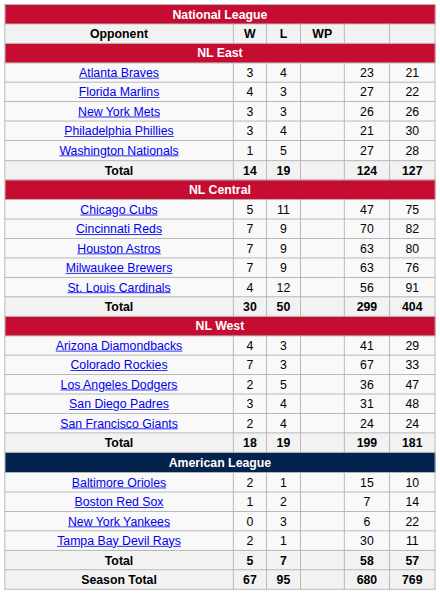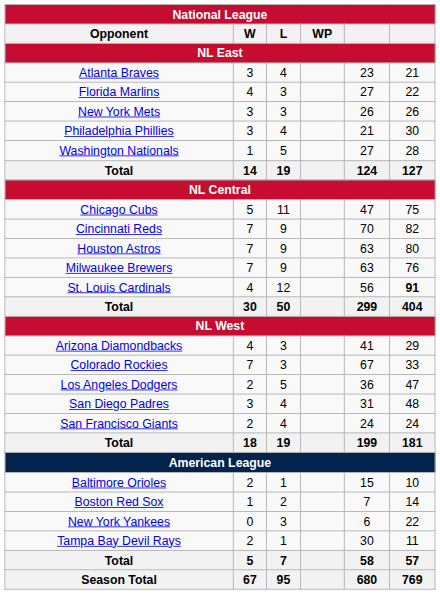(412, 287) normal -> (412, 287) bold
